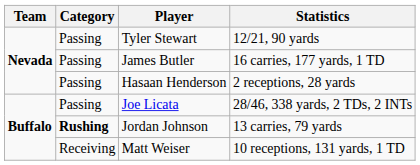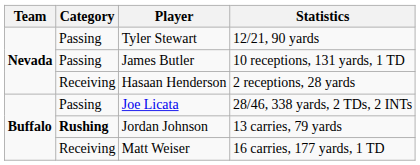(309, 60) 16 carries, 177 yards, 1 TD -> (319, 60) 10 receptions, 131 yards, 1 TD
(80, 82) Passing -> (87, 82) Receiving
(319, 148) 10 receptions, 131 yards, 1 TD -> (309, 148) 16 carries, 177 yards, 1 TD
